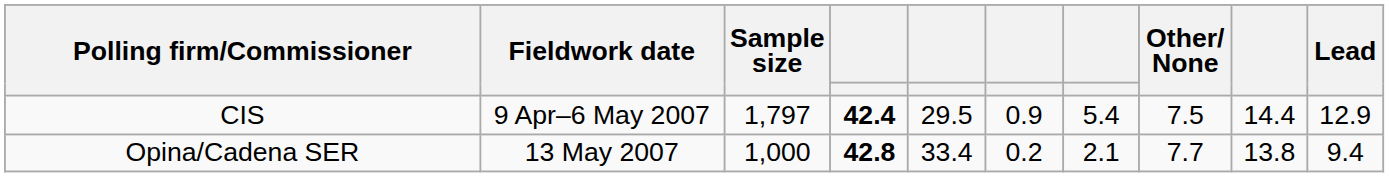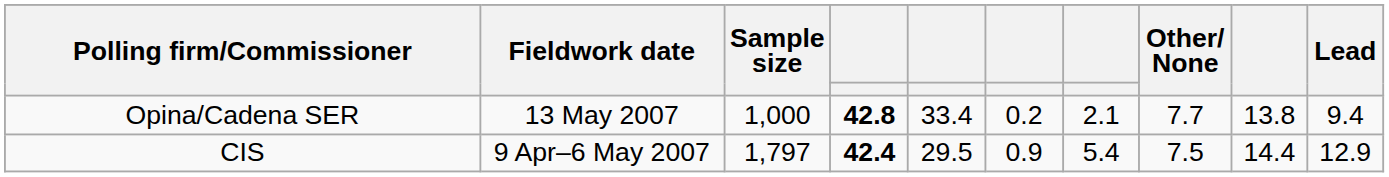rows swapped: (242, 153) <-> (242, 115)
